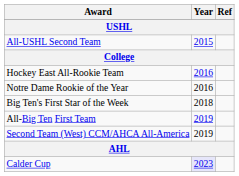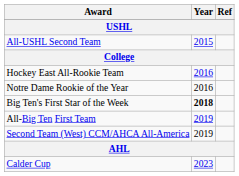(203, 103) normal -> (203, 103) bold
(203, 164) lavender background -> (203, 164) no background
